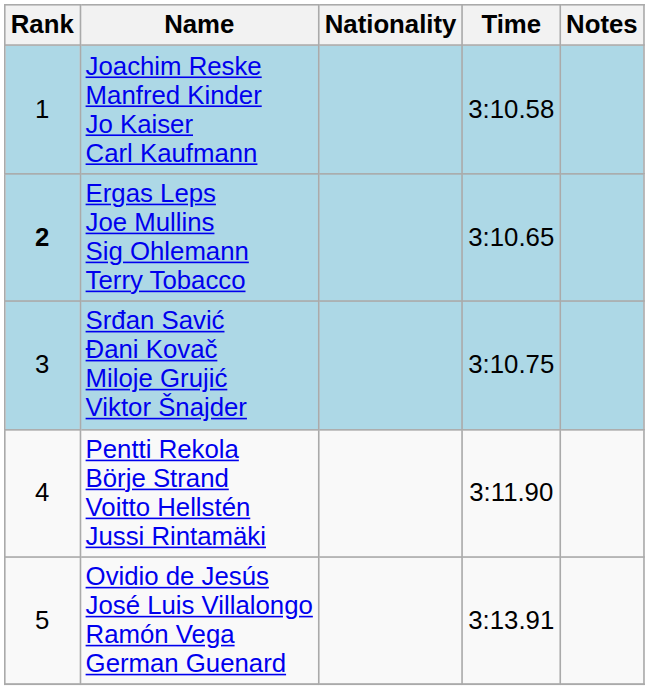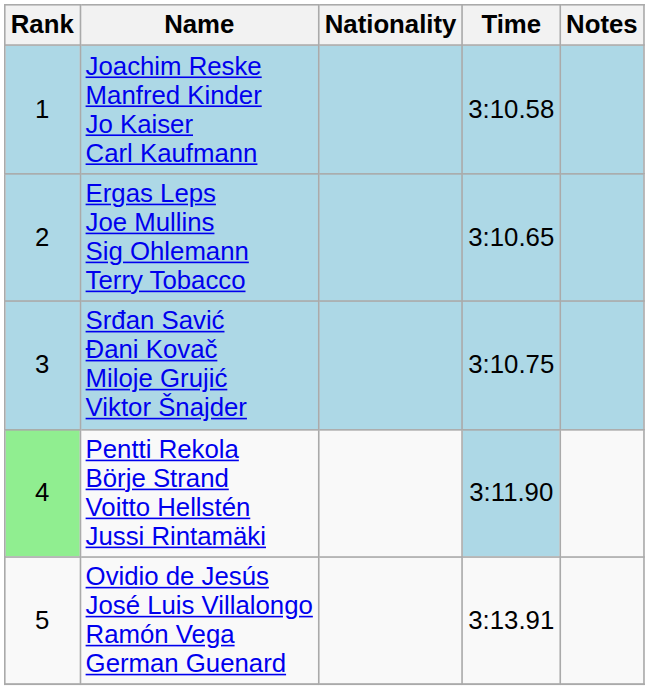(42, 237) bold -> (42, 237) normal
(42, 492) no background -> (42, 492) lightgreen background
(511, 492) no background -> (511, 492) lightblue background
